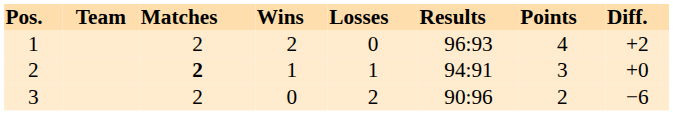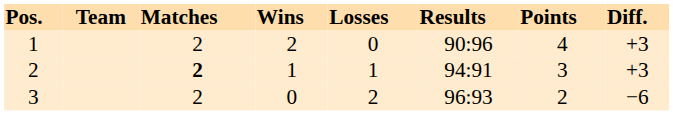(469, 43) 96:93 -> (469, 43) 90:96
(637, 43) +2 -> (637, 43) +3
(637, 70) +0 -> (637, 70) +3
(469, 96) 90:96 -> (469, 96) 96:93
